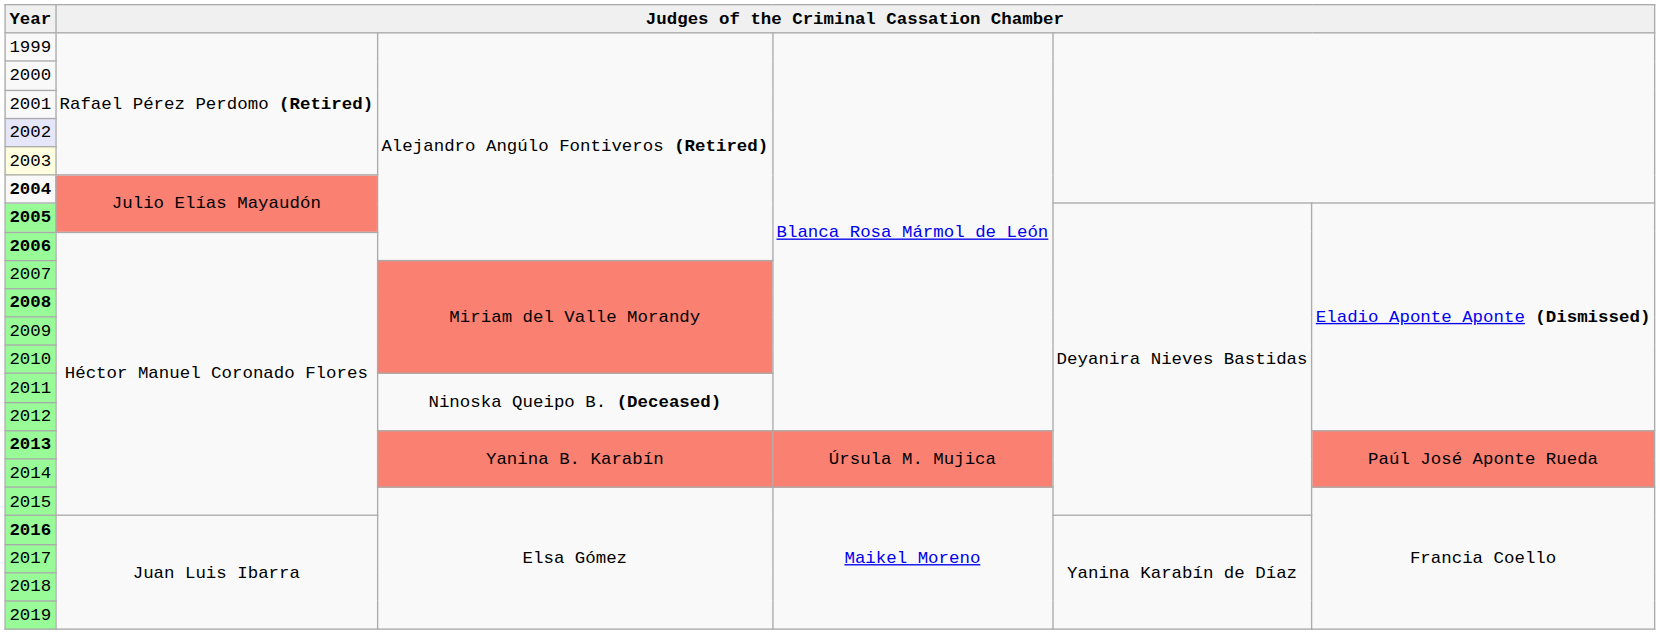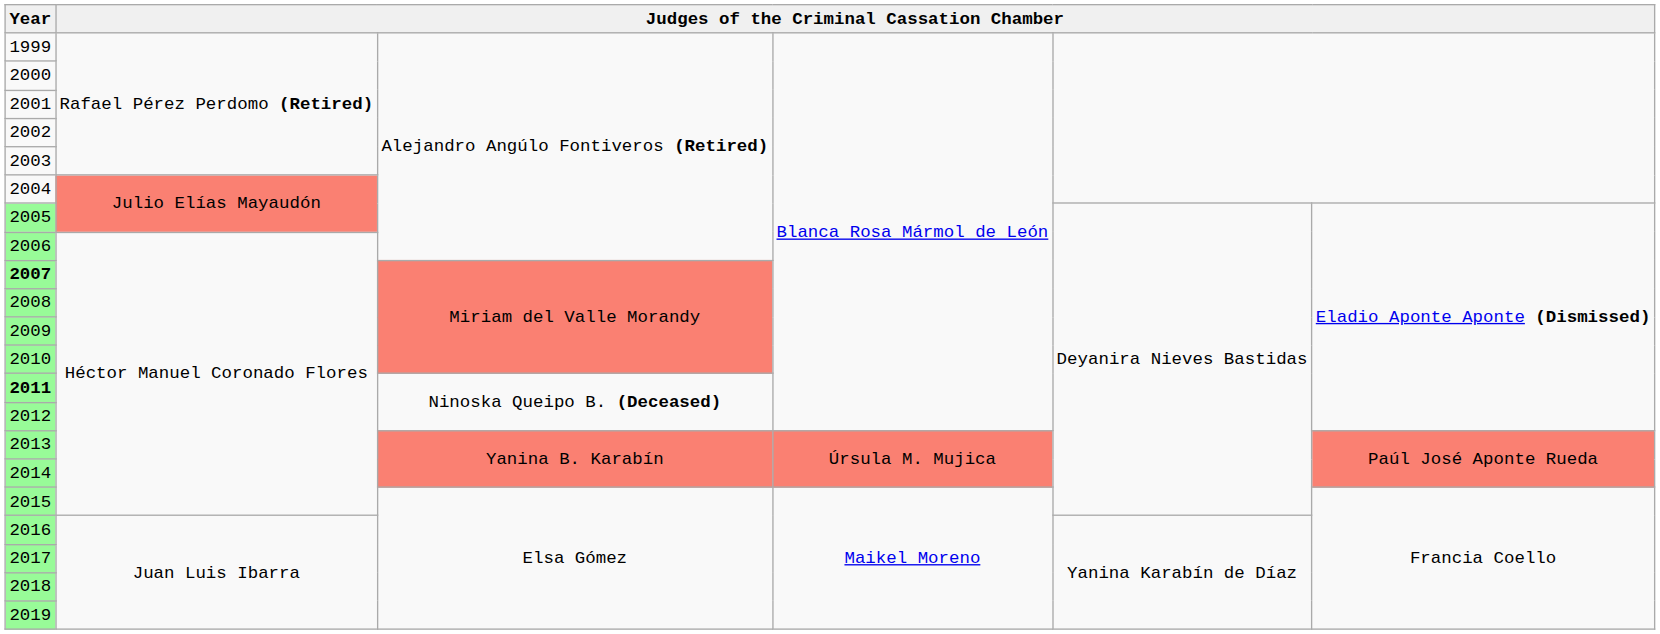(30, 132) lavender background -> (30, 132) no background
(30, 161) lightyellow background -> (30, 161) no background
(30, 189) bold -> (30, 189) normal
(30, 218) bold -> (30, 218) normal
(30, 246) bold -> (30, 246) normal
(30, 274) normal -> (30, 274) bold
(30, 303) bold -> (30, 303) normal
(30, 388) normal -> (30, 388) bold
(30, 445) bold -> (30, 445) normal
(30, 530) bold -> (30, 530) normal
